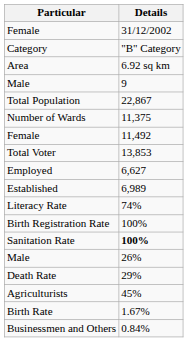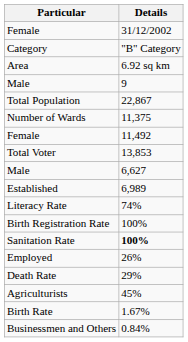(30, 170) Employed -> (18, 170) Male
(18, 258) Male -> (30, 258) Employed
